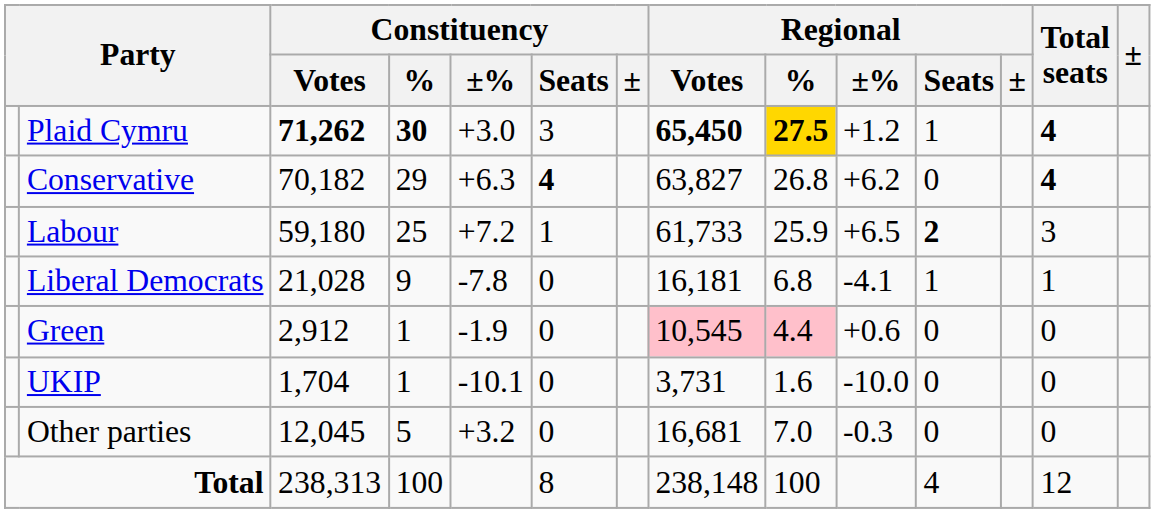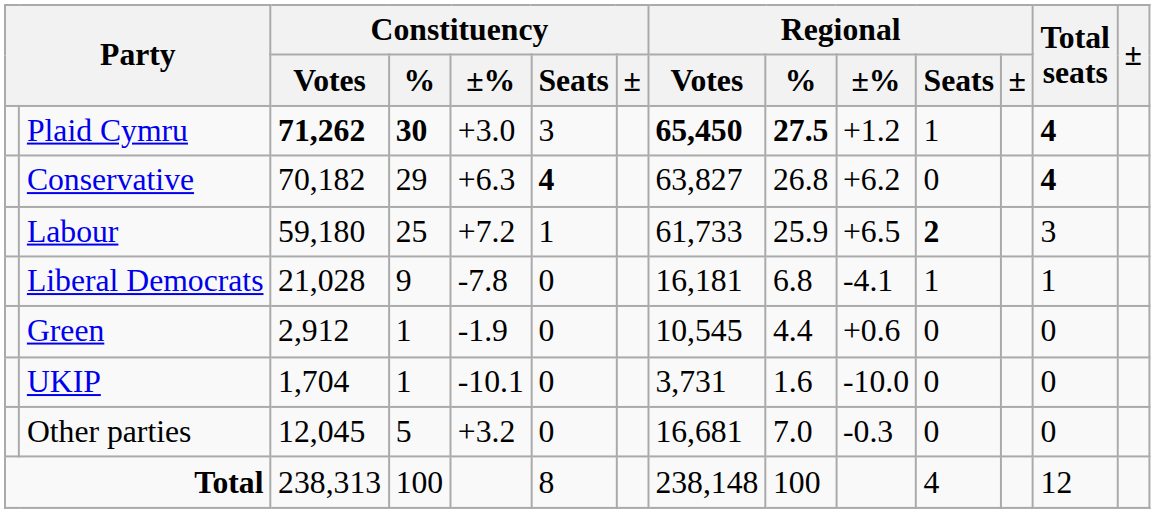(801, 130) gold background -> (801, 130) no background
(699, 331) pink background -> (699, 331) no background
(793, 331) pink background -> (793, 331) no background
